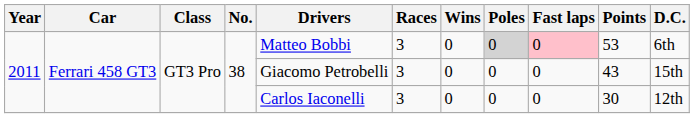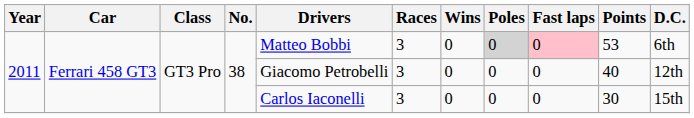(611, 72) 43 -> (611, 72) 40
(668, 72) 15th -> (668, 72) 12th
(668, 99) 12th -> (668, 99) 15th
